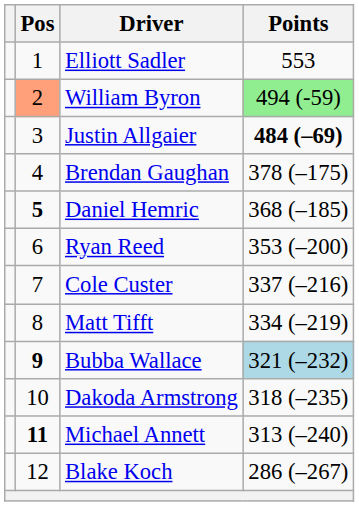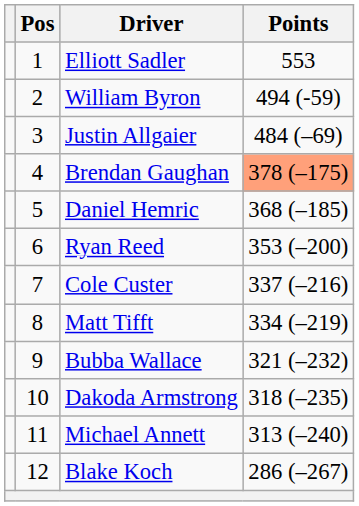(38, 98) lightsalmon background -> (38, 98) no background
(298, 98) lightgreen background -> (298, 98) no background
(298, 135) bold -> (298, 135) normal
(298, 172) no background -> (298, 172) lightsalmon background
(38, 210) bold -> (38, 210) normal
(38, 359) bold -> (38, 359) normal
(298, 359) lightblue background -> (298, 359) no background
(37, 434) bold -> (38, 434) normal
